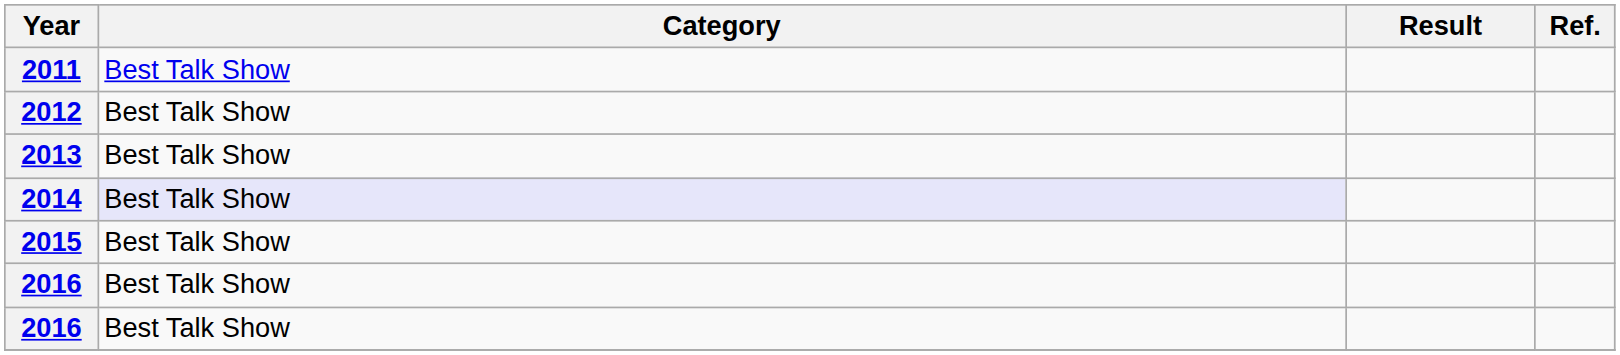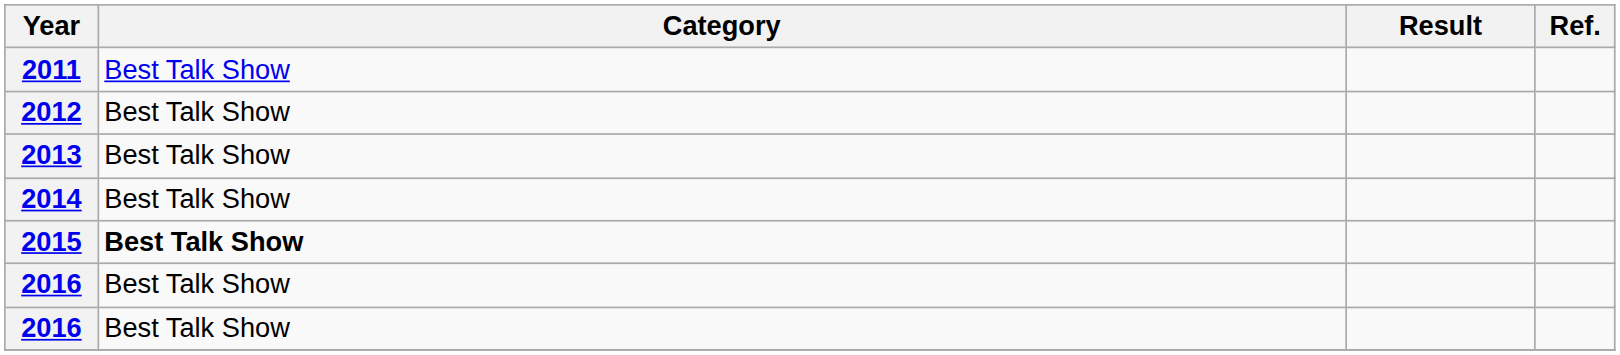(197, 198) lavender background -> (197, 198) no background
(197, 241) normal -> (204, 241) bold
